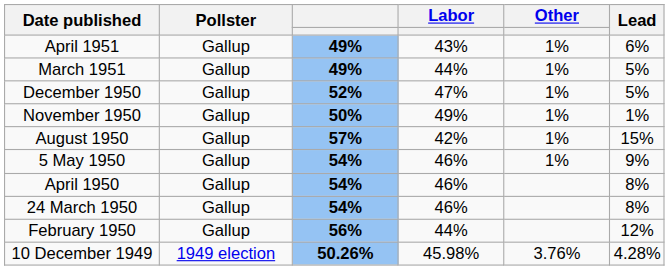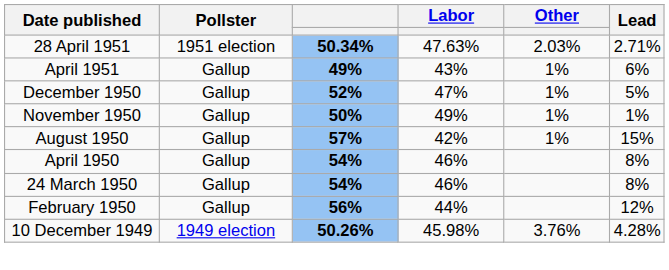+ row: (82, 46)
- row: (82, 69)
- row: (82, 161)
